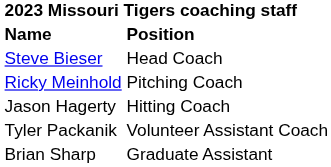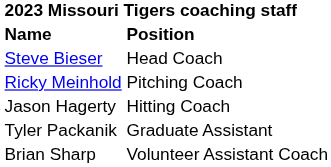(227, 130) Volunteer Assistant Coach -> (199, 130) Graduate Assistant
(199, 154) Graduate Assistant -> (227, 154) Volunteer Assistant Coach
